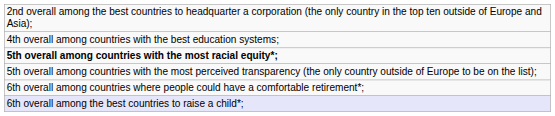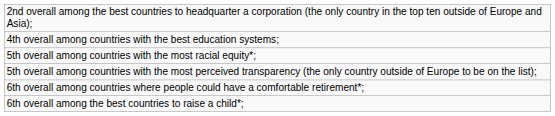(142, 55) bold -> (131, 55) normal
(125, 103) lavender background -> (125, 103) no background
